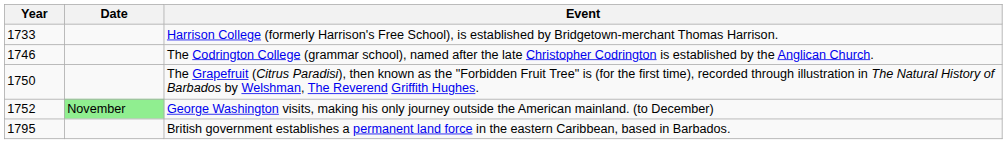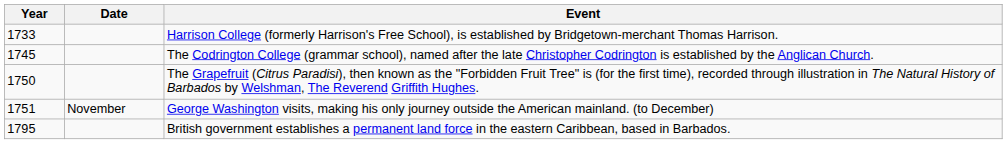(21, 54) 1746 -> (21, 54) 1745
(21, 108) 1752 -> (21, 108) 1751
(96, 108) lightgreen background -> (96, 108) no background
